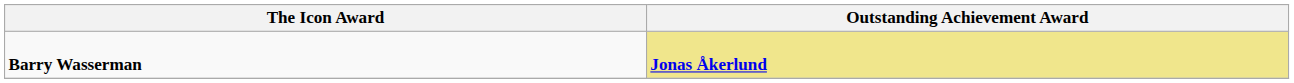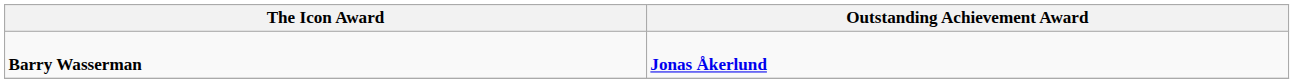(709, 64) khaki background -> (709, 64) no background
